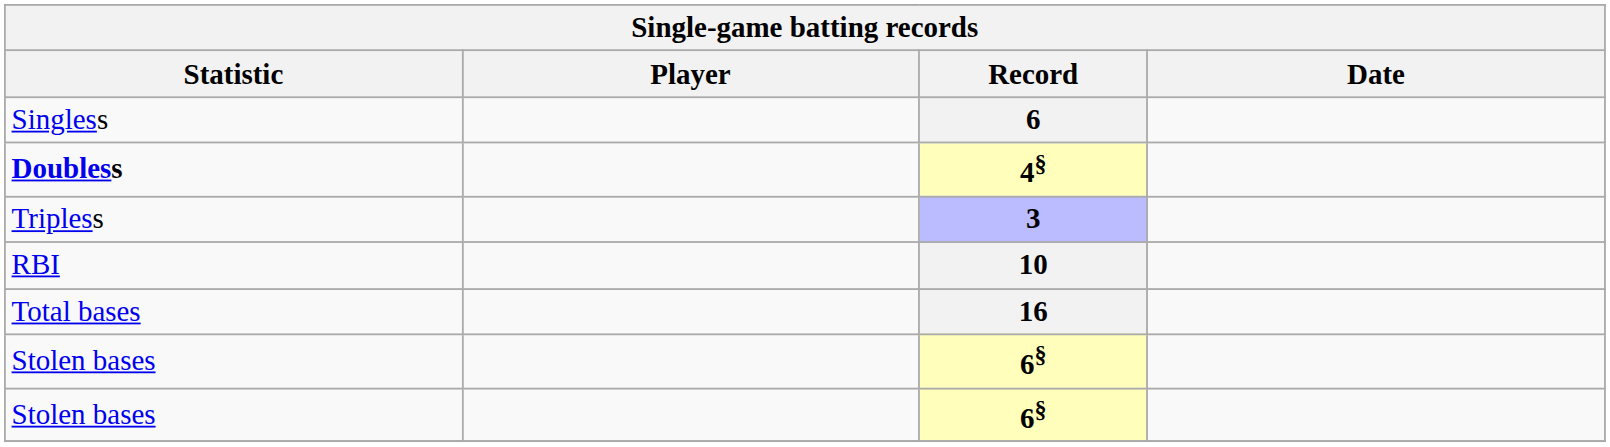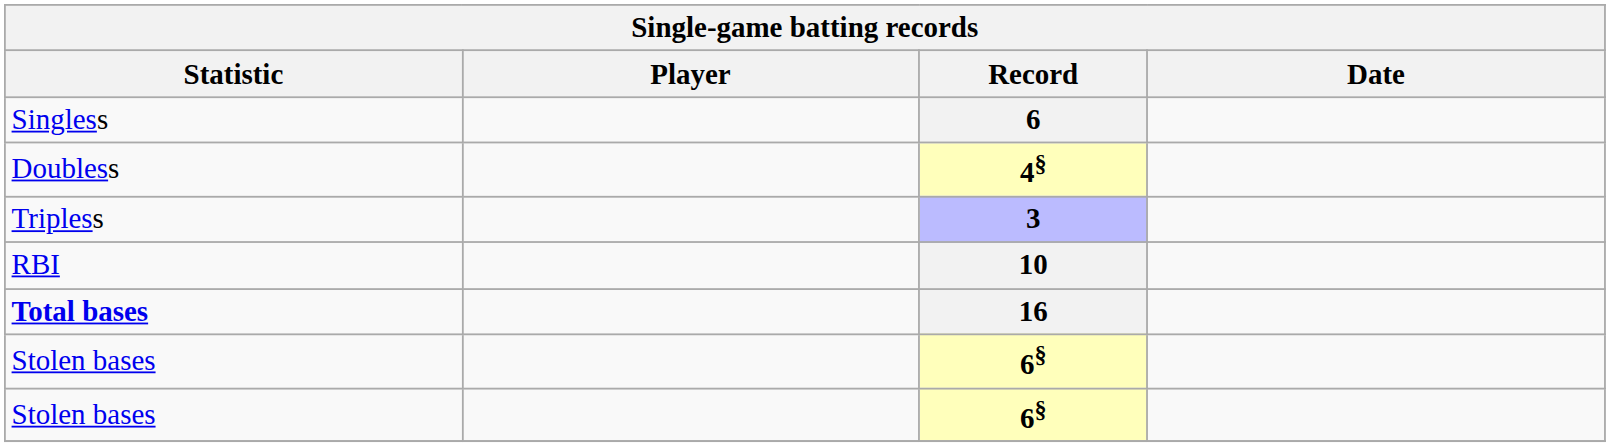(67, 169) bold -> (65, 169) normal
(76, 310) normal -> (80, 310) bold
